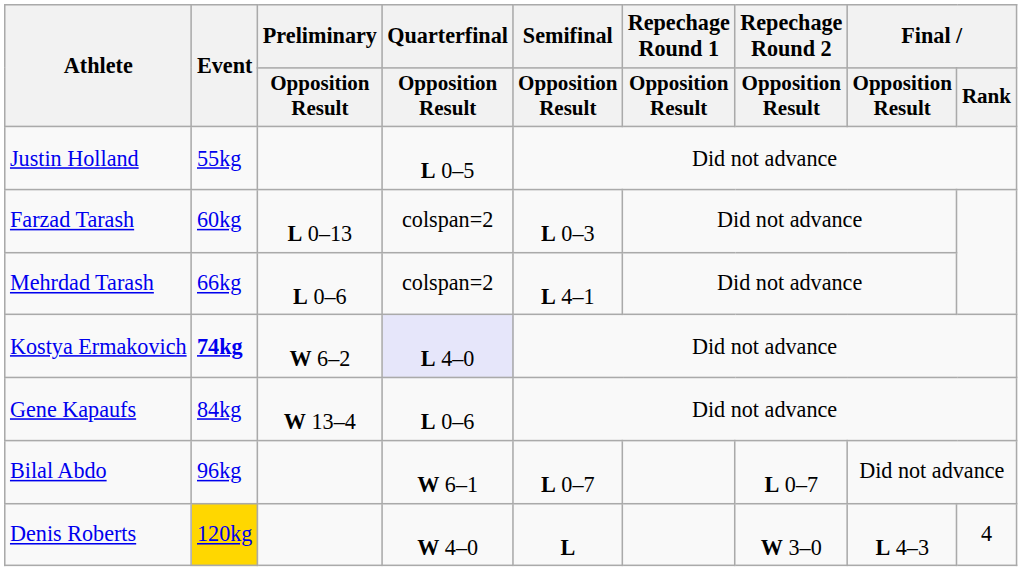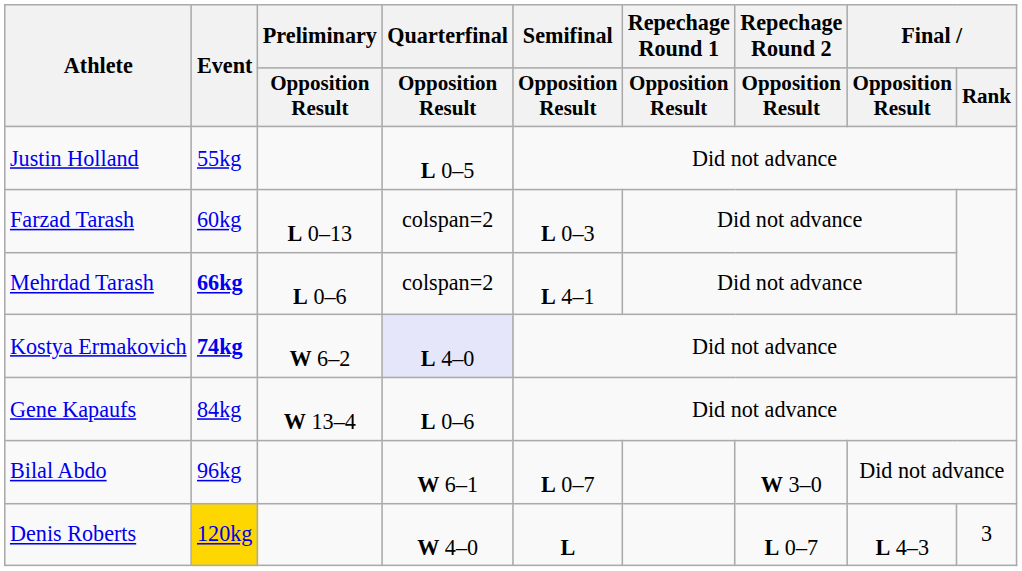(219, 283) normal -> (220, 283) bold
(791, 485) L 0–7 -> (791, 485) W 3–0
(791, 547) W 3–0 -> (791, 547) L 0–7
(986, 534) 4 -> (986, 534) 3
